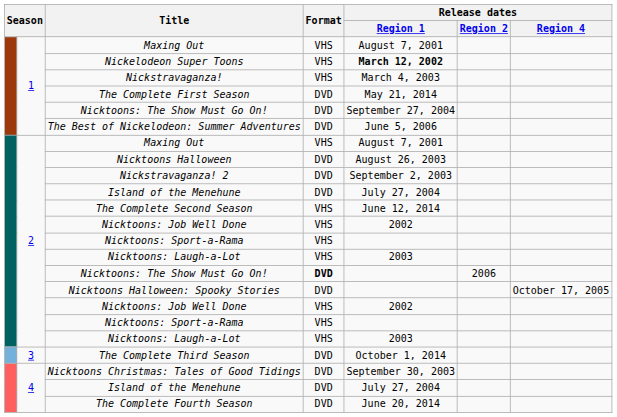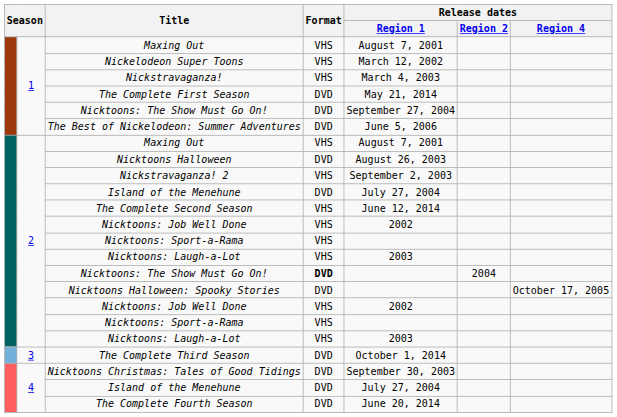(401, 61) bold -> (401, 61) normal
(324, 176) DVD -> (324, 176) VHS
(484, 274) 2006 -> (484, 274) 2004
